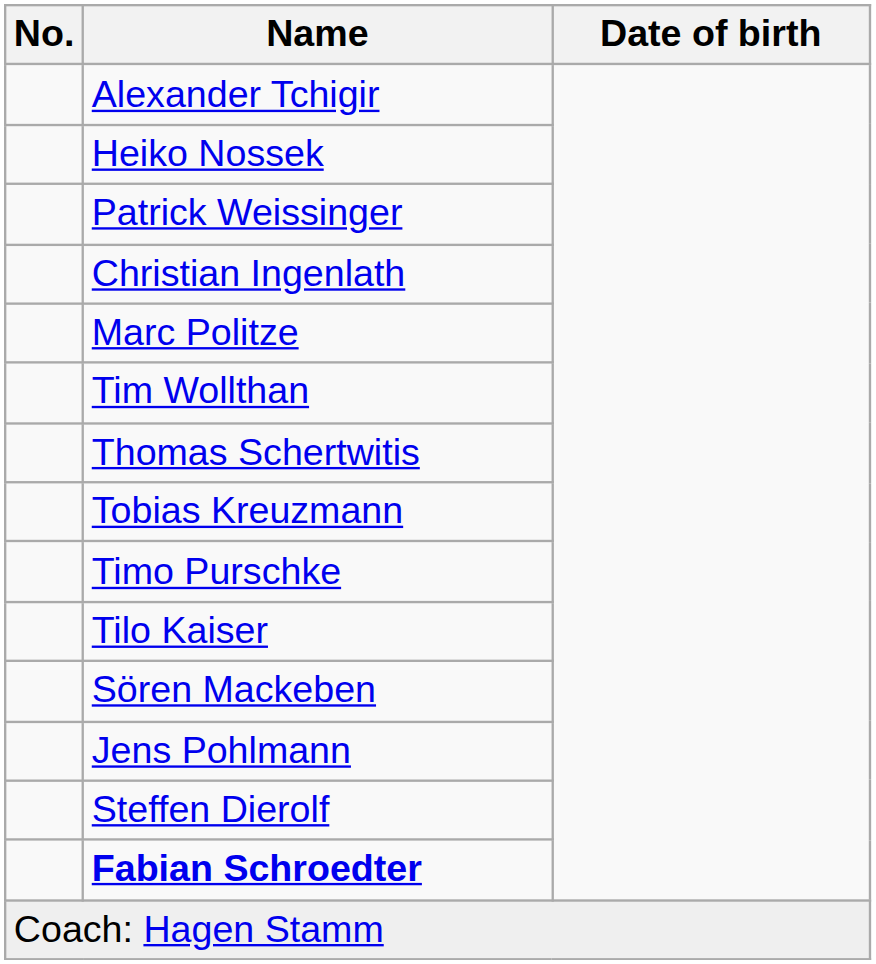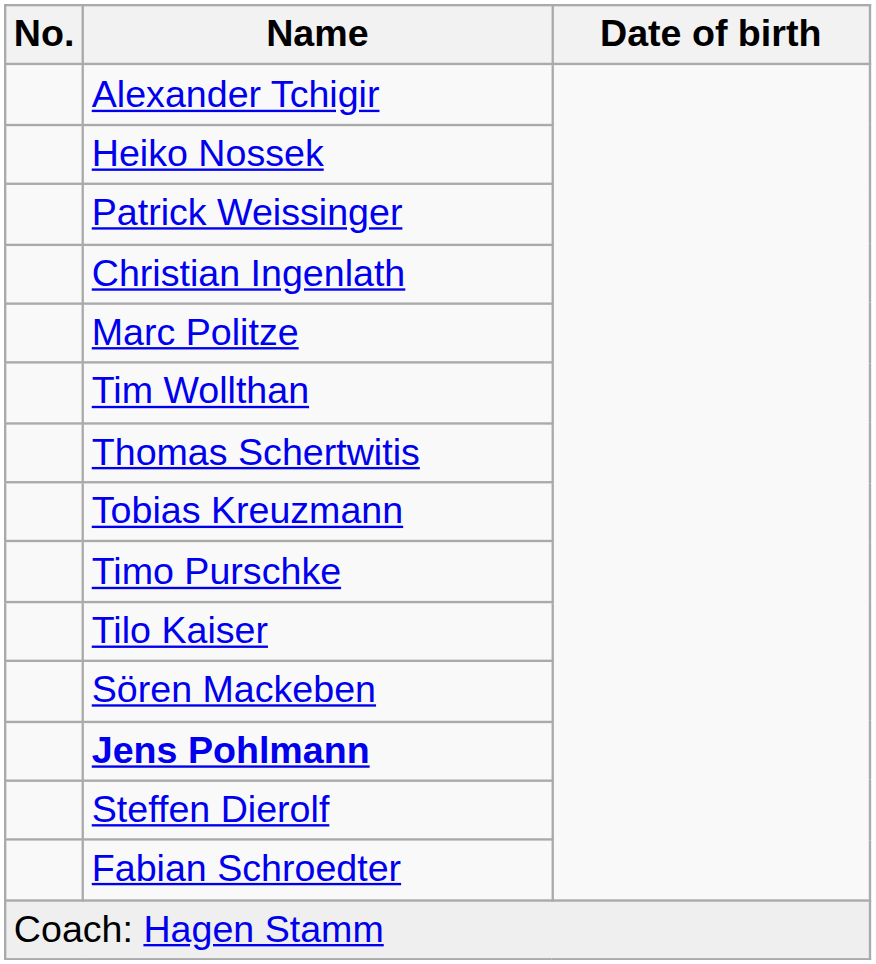(221, 749) normal -> (231, 749) bold
(257, 869) bold -> (246, 869) normal
